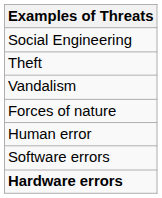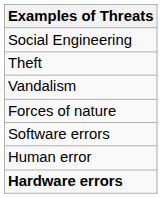(50, 134) Human error -> (59, 134) Software errors
(59, 157) Software errors -> (50, 157) Human error
